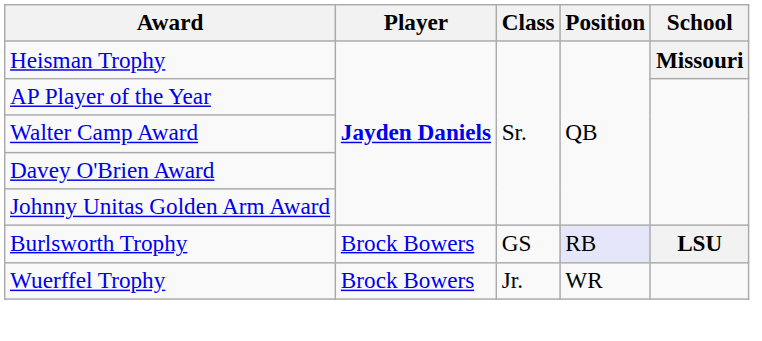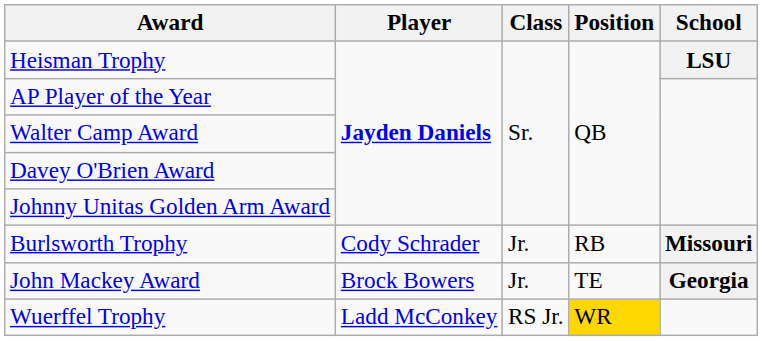(700, 59) Missouri -> (709, 59) LSU
(408, 243) Brock Bowers -> (410, 243) Cody Schrader
(517, 243) GS -> (519, 243) Jr.
(581, 243) lavender background -> (590, 243) no background
(700, 243) LSU -> (709, 243) Missouri
+ row: (105, 280)
(408, 280) Brock Bowers -> (419, 317) Ladd McConkey
(512, 280) Jr. -> (536, 317) RS Jr.
(584, 280) no background -> (593, 317) gold background
